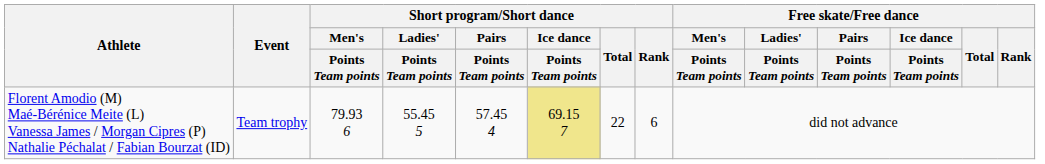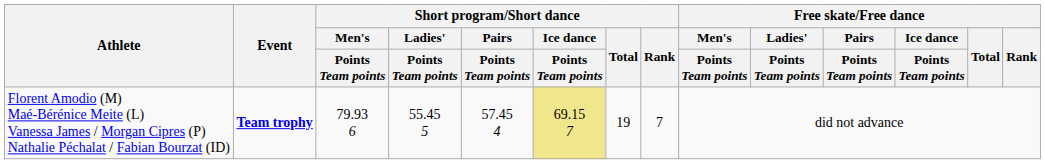(272, 123) normal -> (275, 123) bold
(618, 123) 22 -> (623, 123) 19
(654, 123) 6 -> (660, 123) 7
